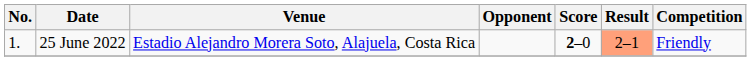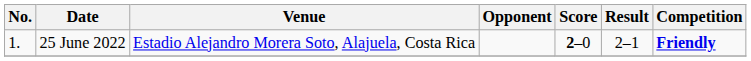(627, 42) lightsalmon background -> (627, 42) no background
(684, 42) normal -> (686, 42) bold
